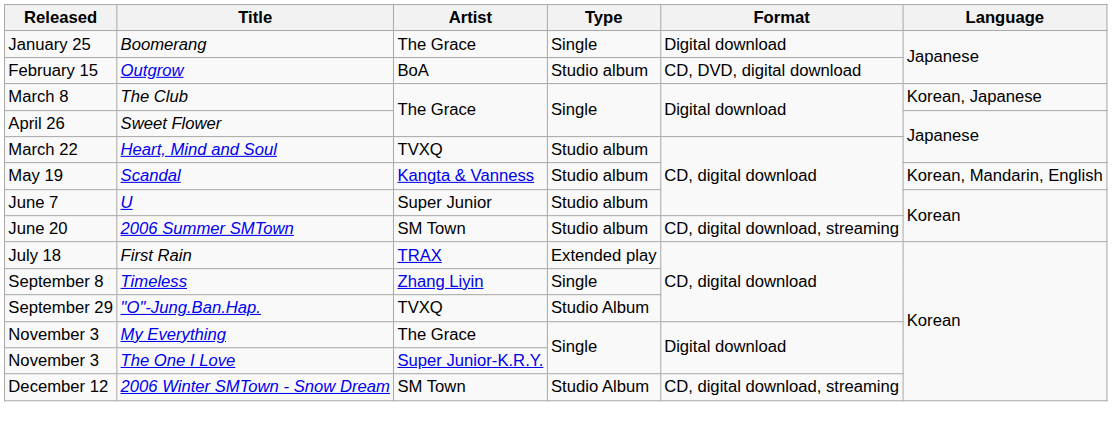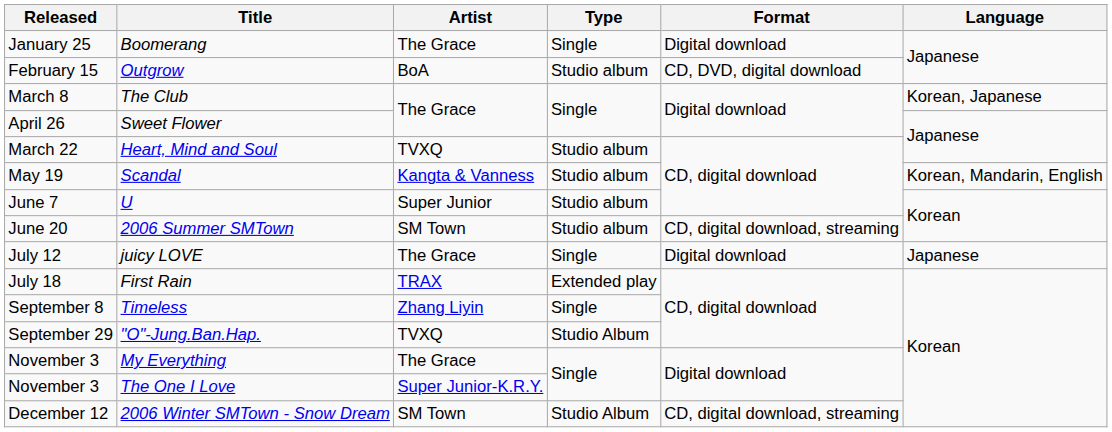+ row: (162, 255)
